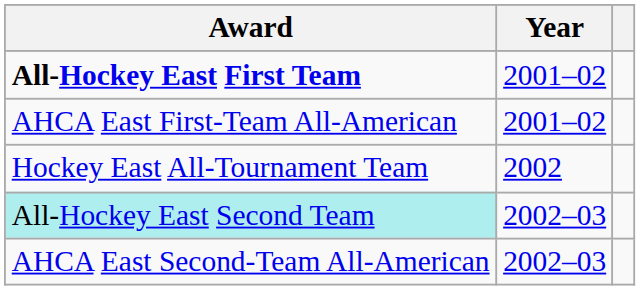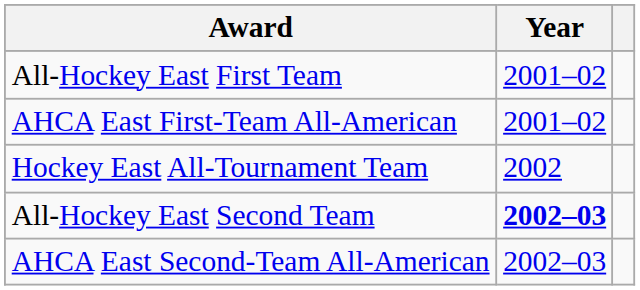(186, 74) bold -> (177, 74) normal
(193, 214) paleturquoise background -> (193, 214) no background
(555, 214) normal -> (555, 214) bold
